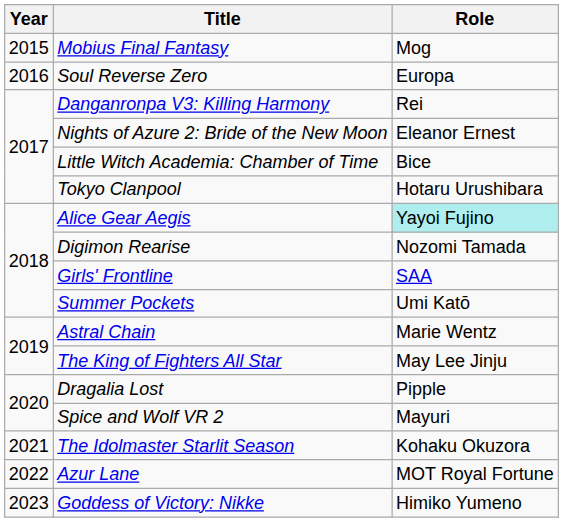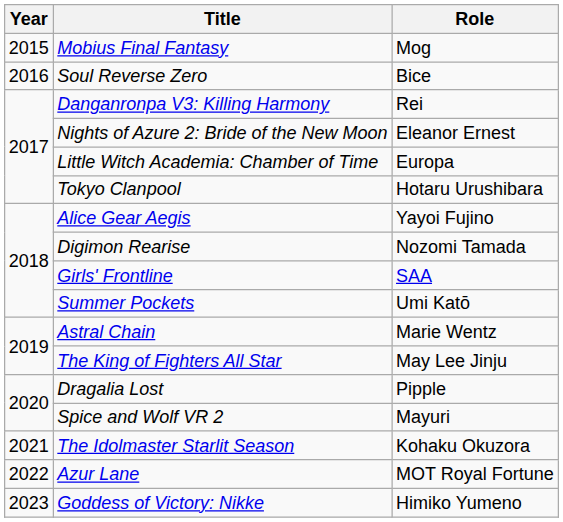(425, 76) Europa -> (414, 76) Bice
(414, 161) Bice -> (425, 161) Europa
(445, 218) paleturquoise background -> (445, 218) no background
